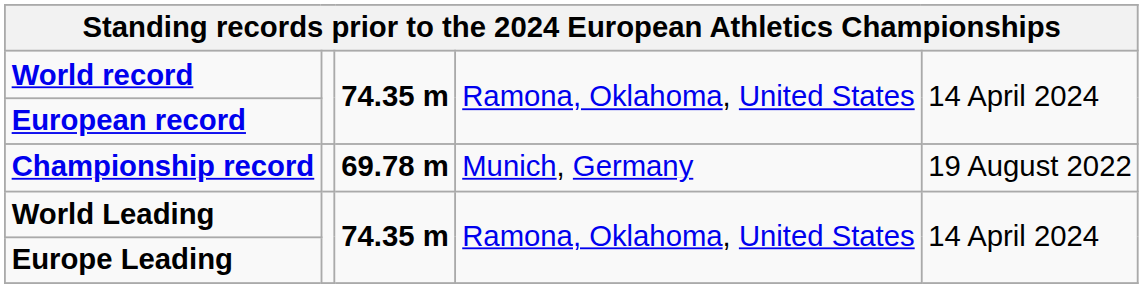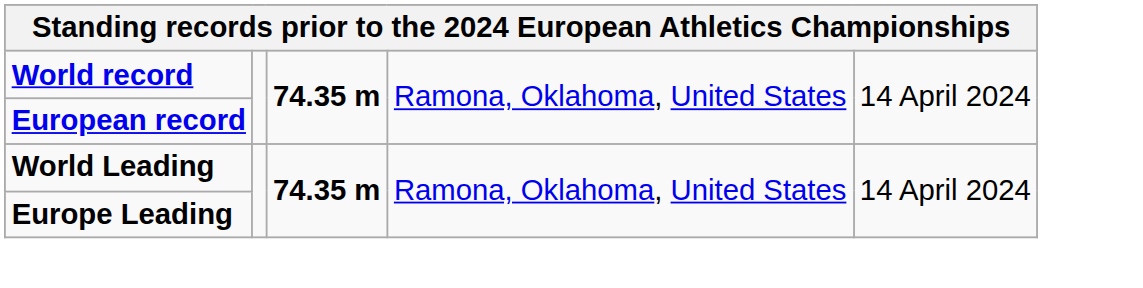- row: (163, 167)
